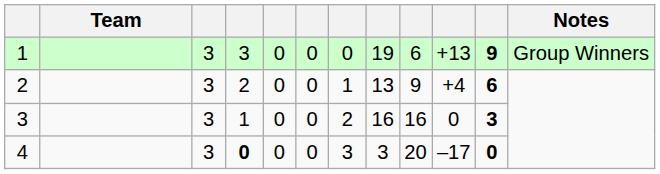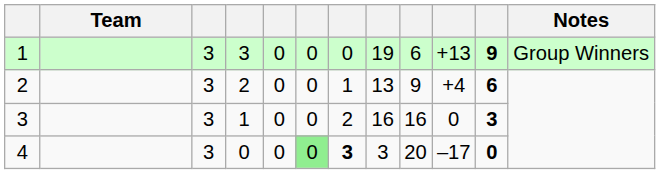(244, 151) bold -> (244, 151) normal
(312, 151) no background -> (312, 151) lightgreen background
(347, 151) normal -> (347, 151) bold
